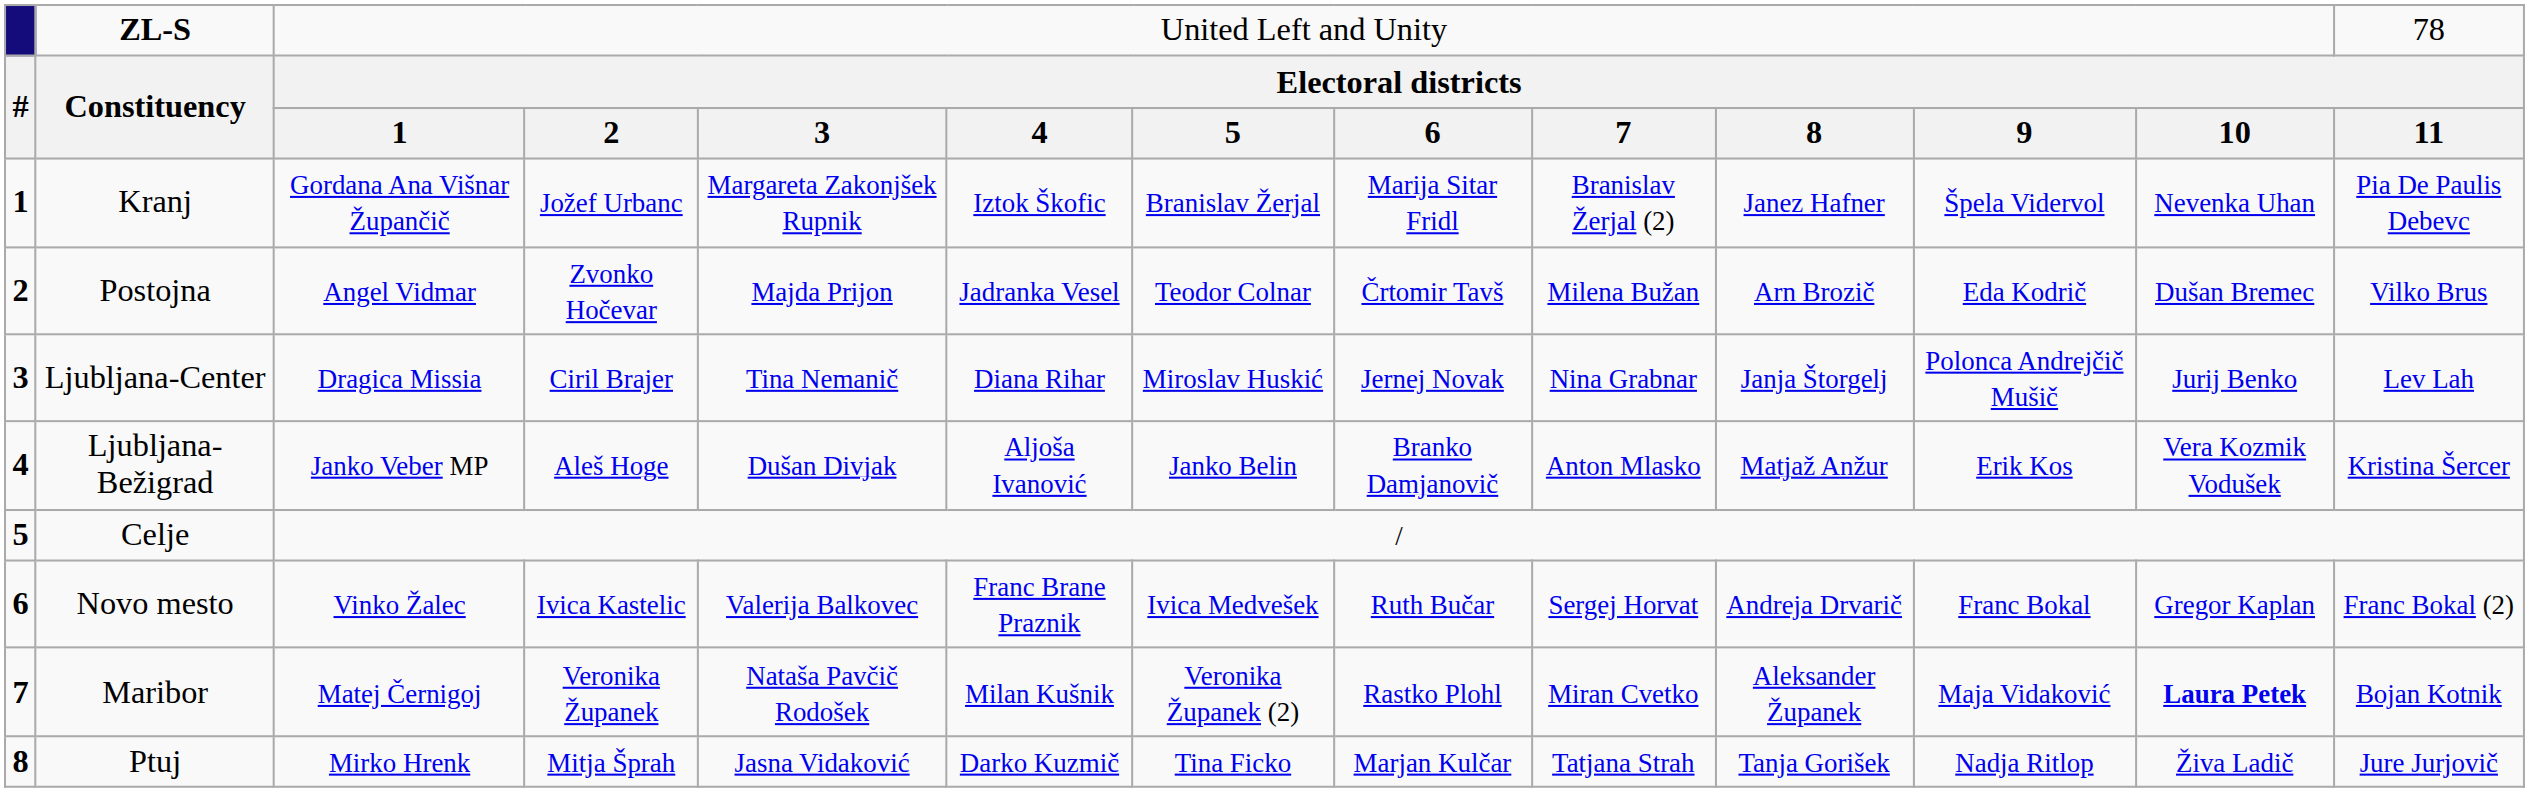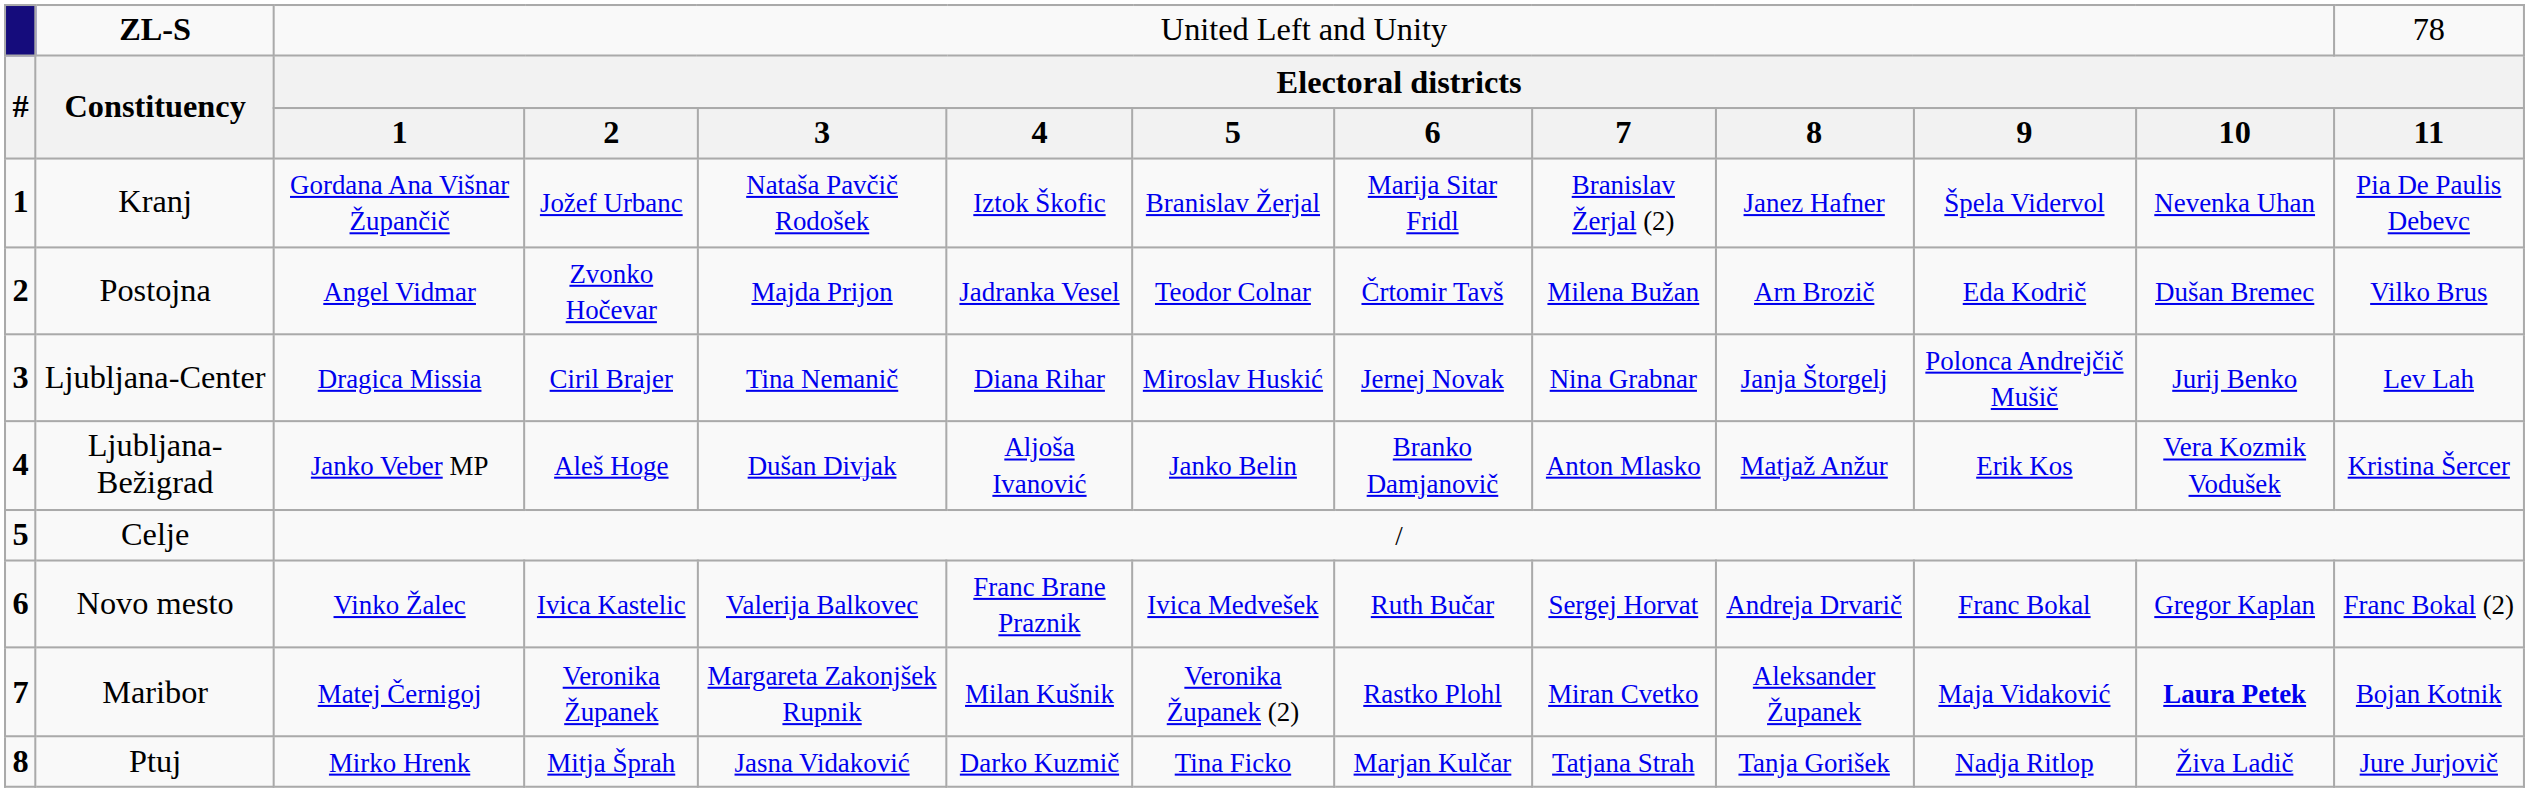(822, 202) Margareta Zakonjšek Rupnik -> (822, 202) Nataša Pavčič Rodošek
(822, 691) Nataša Pavčič Rodošek -> (822, 691) Margareta Zakonjšek Rupnik
